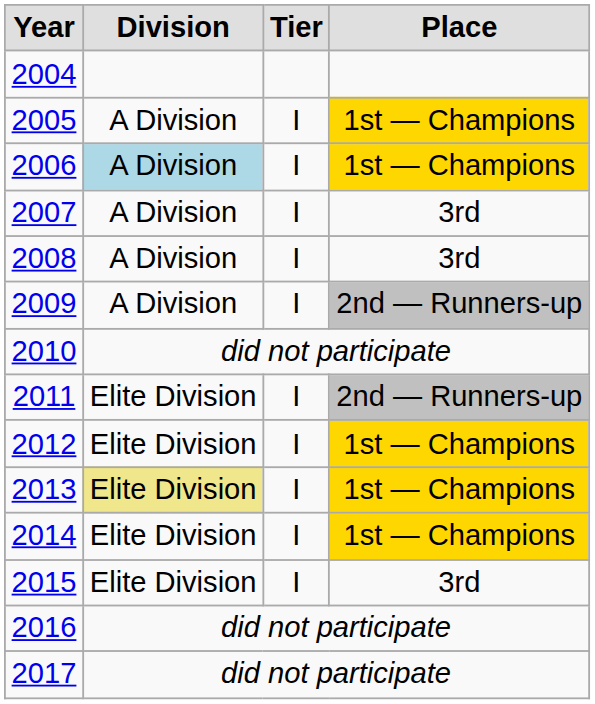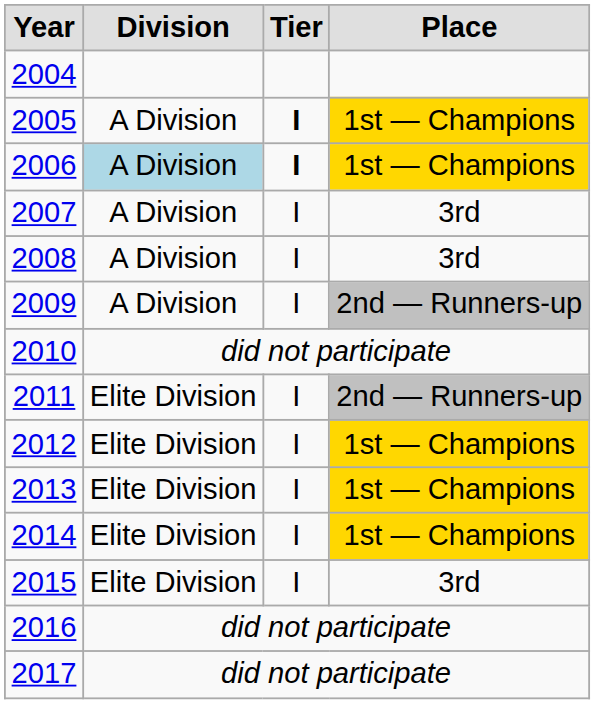(296, 119) normal -> (296, 119) bold
(296, 166) normal -> (296, 166) bold
(173, 489) khaki background -> (173, 489) no background
